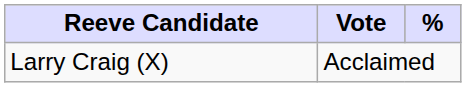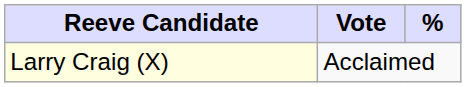(90, 61) no background -> (90, 61) lightyellow background
